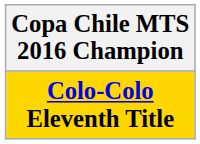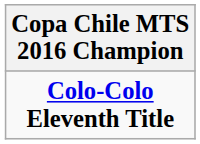(100, 104) gold background -> (100, 104) no background
